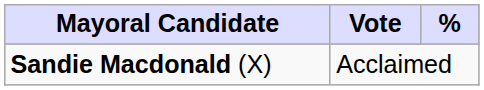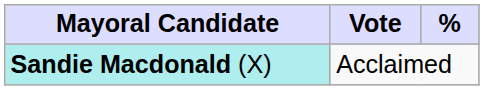(141, 64) no background -> (141, 64) paleturquoise background
